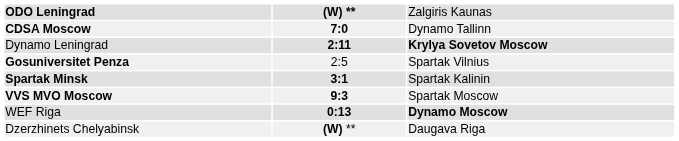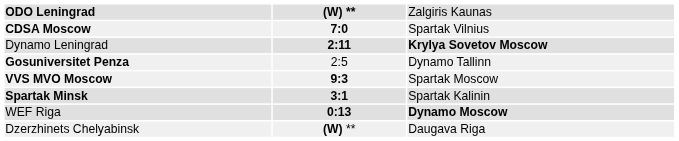(450, 28) Dynamo Tallinn -> (449, 28) Spartak Vilnius
(449, 62) Spartak Vilnius -> (450, 62) Dynamo Tallinn
rows swapped: (47, 79) <-> (59, 95)
